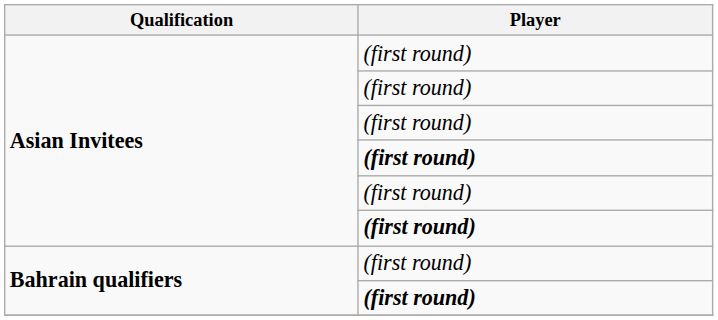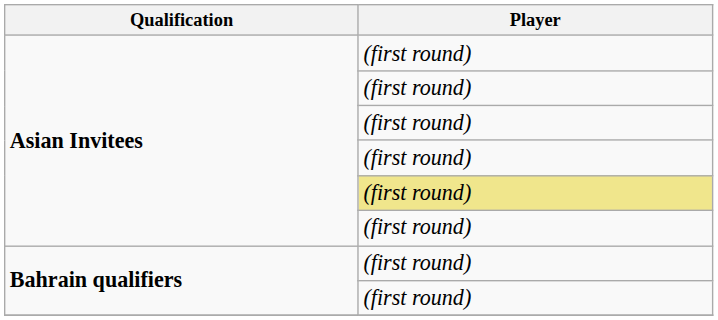(420, 157) bold -> (417, 157) normal
(417, 192) no background -> (417, 192) khaki background
(420, 227) bold -> (417, 227) normal
(420, 297) bold -> (417, 297) normal
